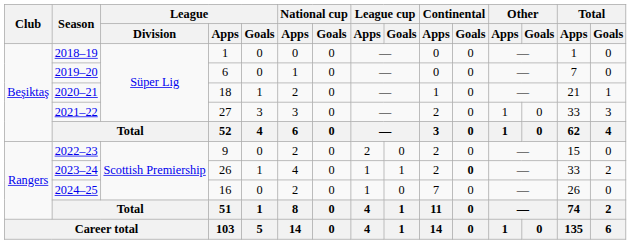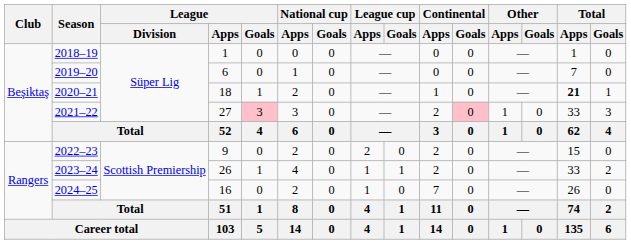(574, 92) normal -> (574, 92) bold
(260, 111) no background -> (260, 111) pink background
(470, 111) no background -> (470, 111) pink background
(470, 170) bold -> (470, 170) normal
